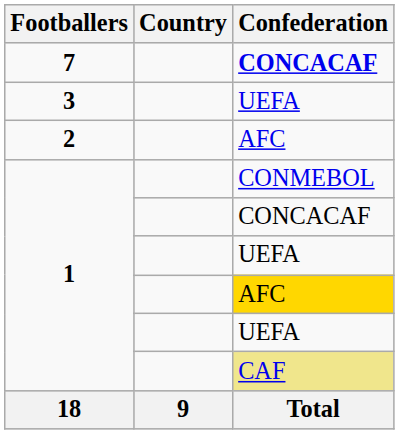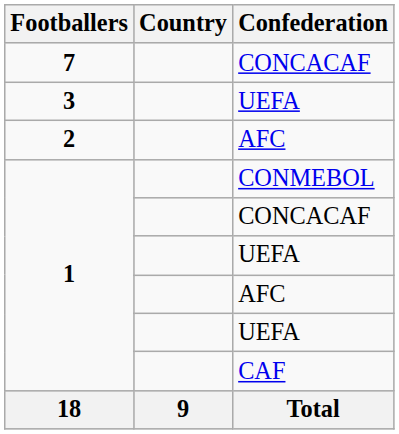(308, 62) bold -> (304, 62) normal
(262, 293) gold background -> (262, 293) no background
(262, 370) khaki background -> (262, 370) no background
